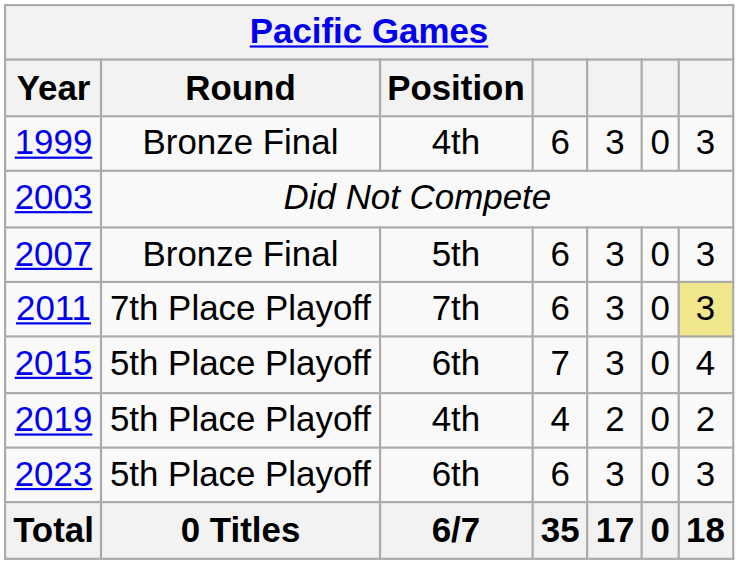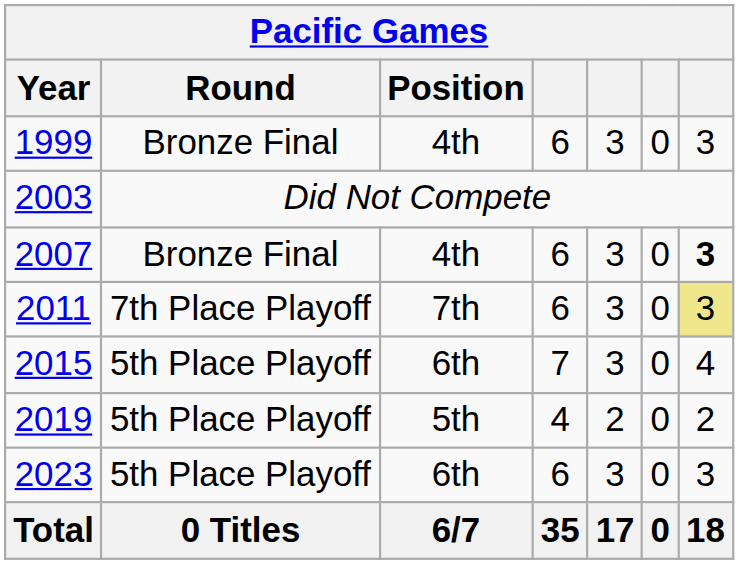(456, 253) 5th -> (456, 253) 4th
(705, 253) normal -> (705, 253) bold
(456, 419) 4th -> (456, 419) 5th
